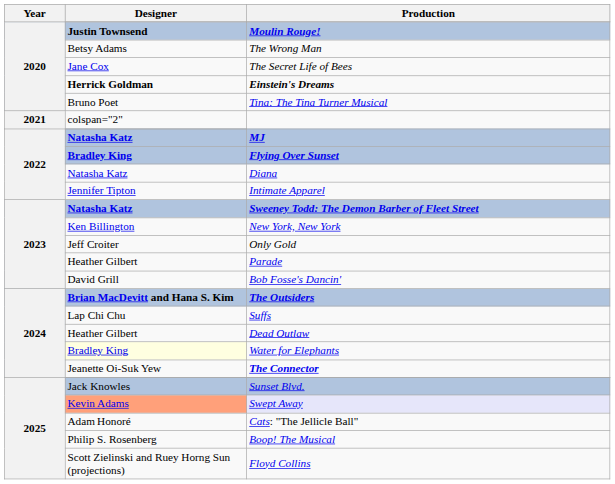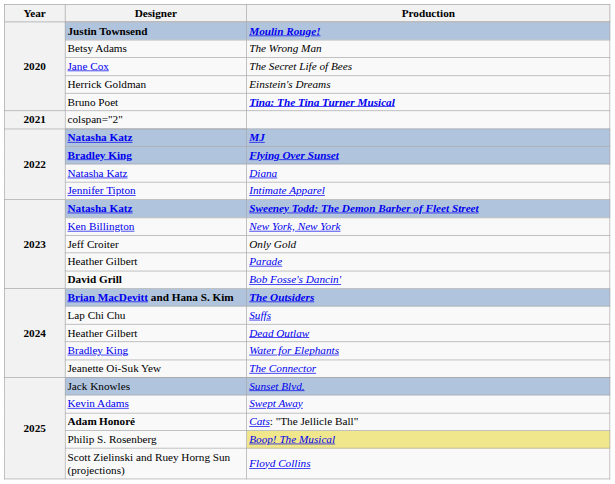(110, 84) bold -> (107, 84) normal
(292, 84) bold -> (290, 84) normal
(318, 102) normal -> (322, 102) bold
(93, 279) normal -> (95, 279) bold
(98, 350) lightyellow background -> (98, 350) no background
(284, 368) bold -> (283, 368) normal
(98, 404) lightsalmon background -> (98, 404) no background
(276, 404) lavender background -> (276, 404) no background
(99, 421) normal -> (101, 421) bold
(292, 439) no background -> (292, 439) khaki background
